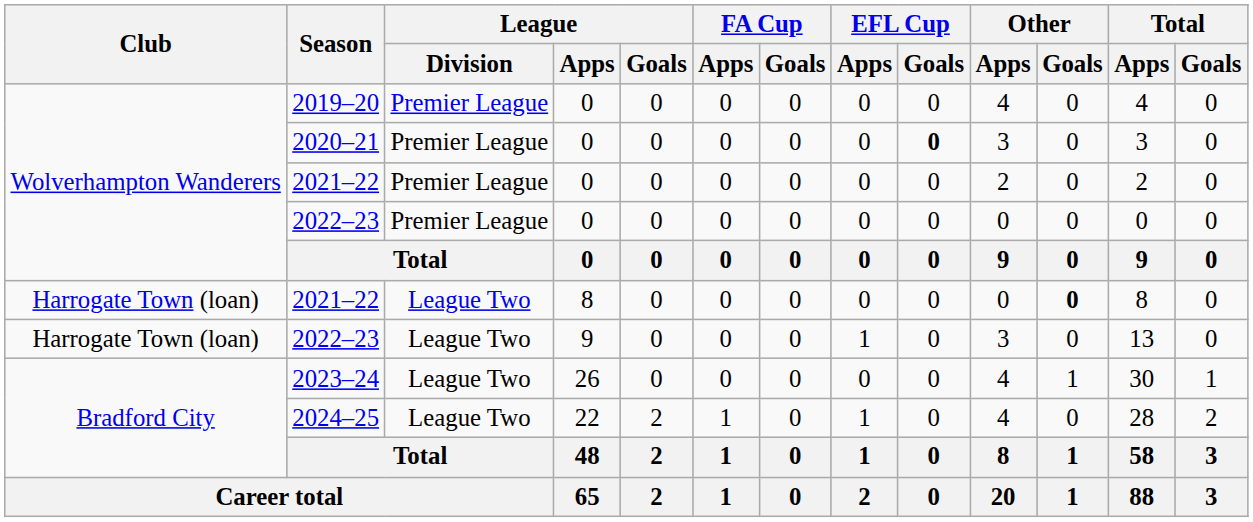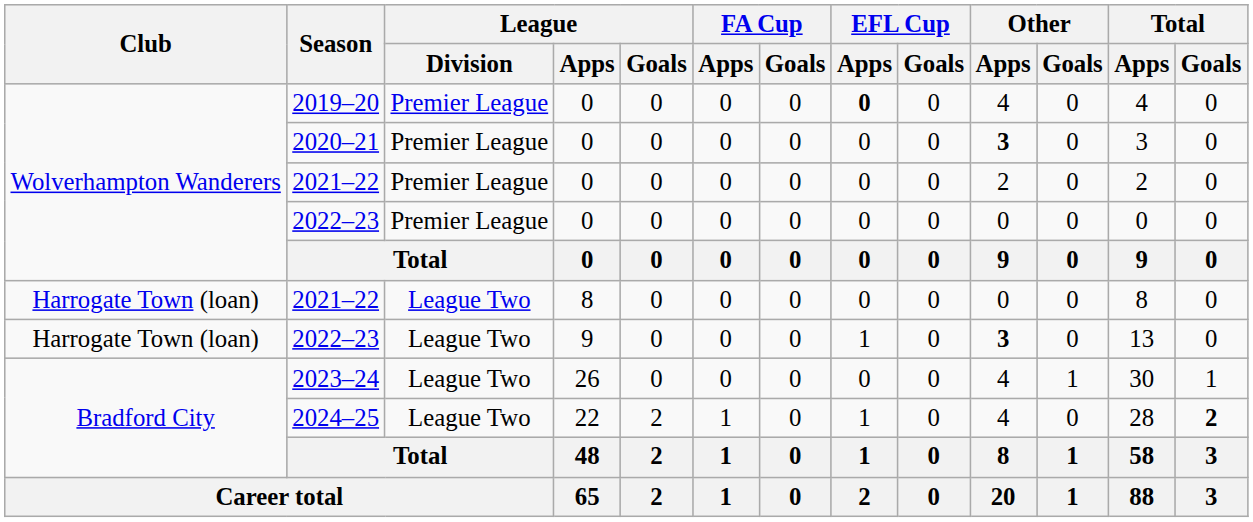(864, 102) normal -> (864, 102) bold
(934, 142) bold -> (934, 142) normal
(1003, 142) normal -> (1003, 142) bold
(1072, 299) bold -> (1072, 299) normal
(1003, 338) normal -> (1003, 338) bold
(1211, 417) normal -> (1211, 417) bold
